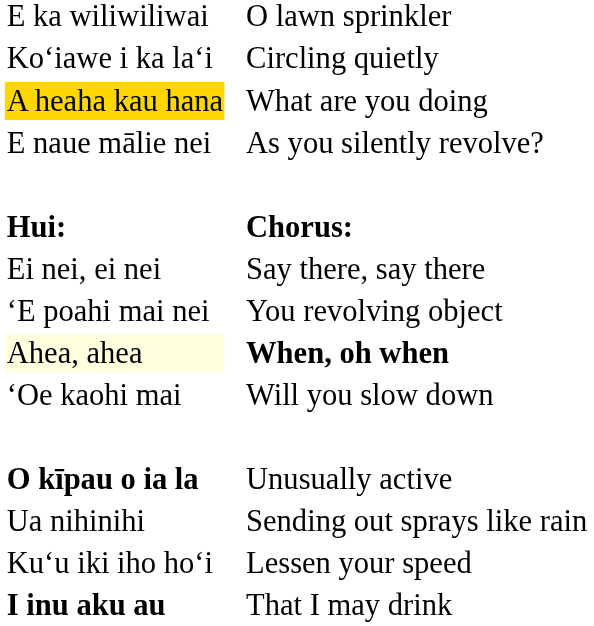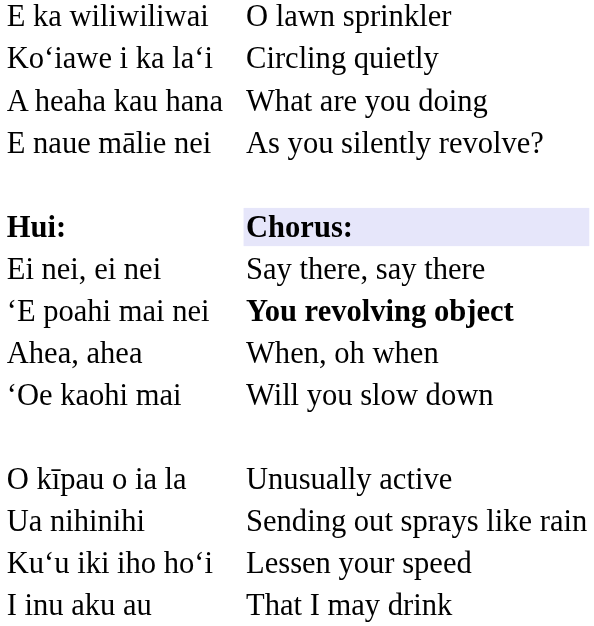(115, 100) gold background -> (115, 100) no background
(300, 226) no background -> (300, 226) lavender background
(374, 310) normal -> (380, 310) bold
(75, 352) lightyellow background -> (75, 352) no background
(347, 352) bold -> (342, 352) normal
(103, 478) bold -> (97, 478) normal
(86, 604) bold -> (79, 604) normal
